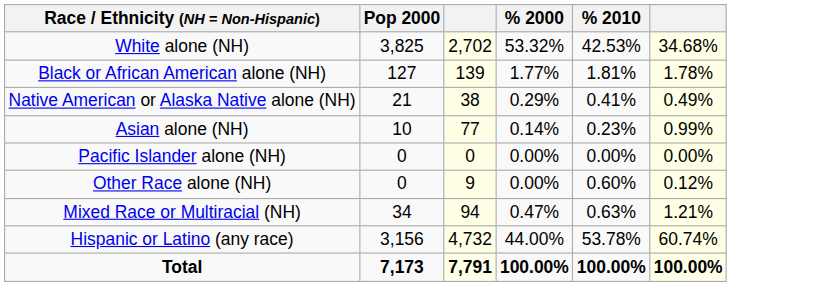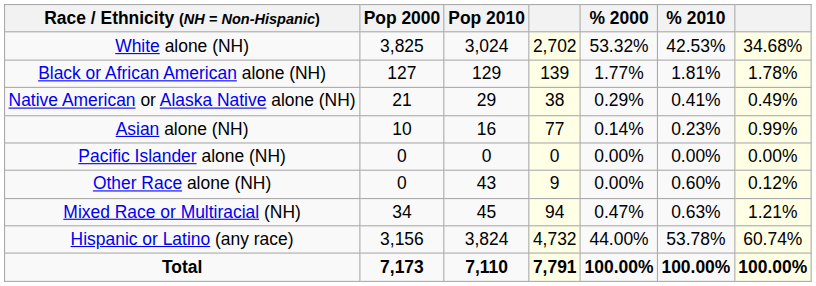+ column: (487, 18)
